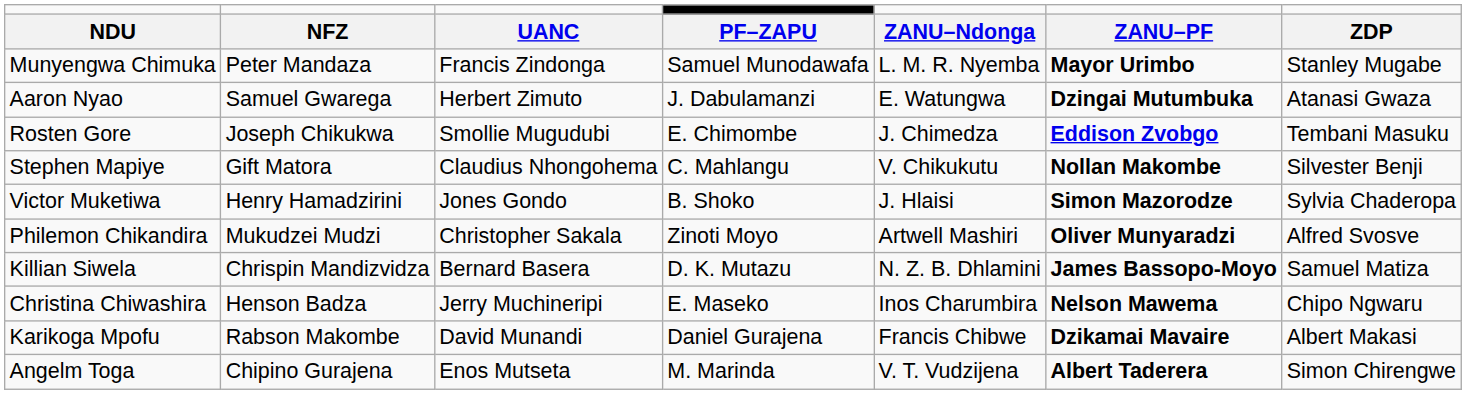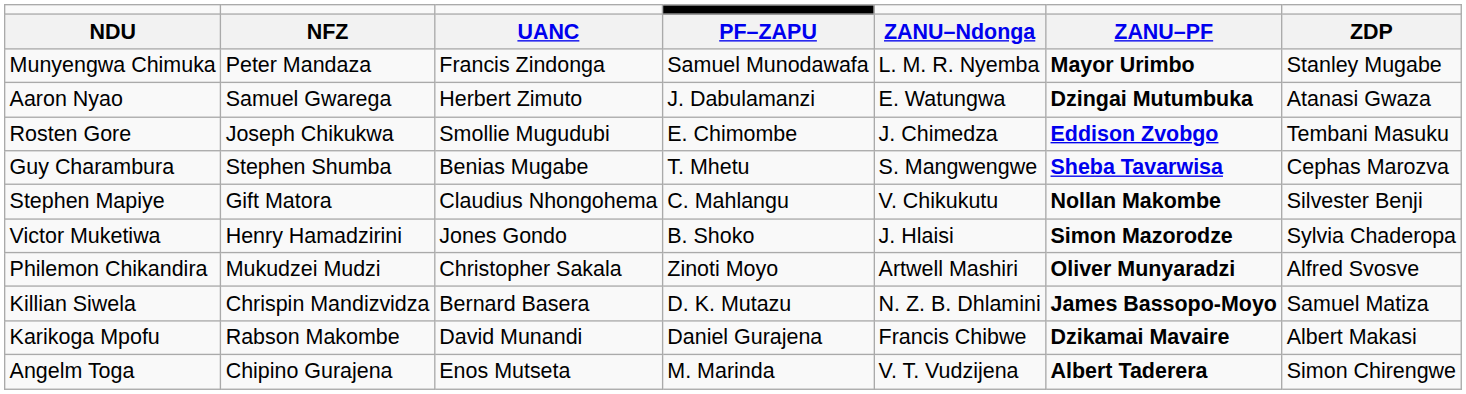+ row: (92, 167)
- row: (108, 303)
